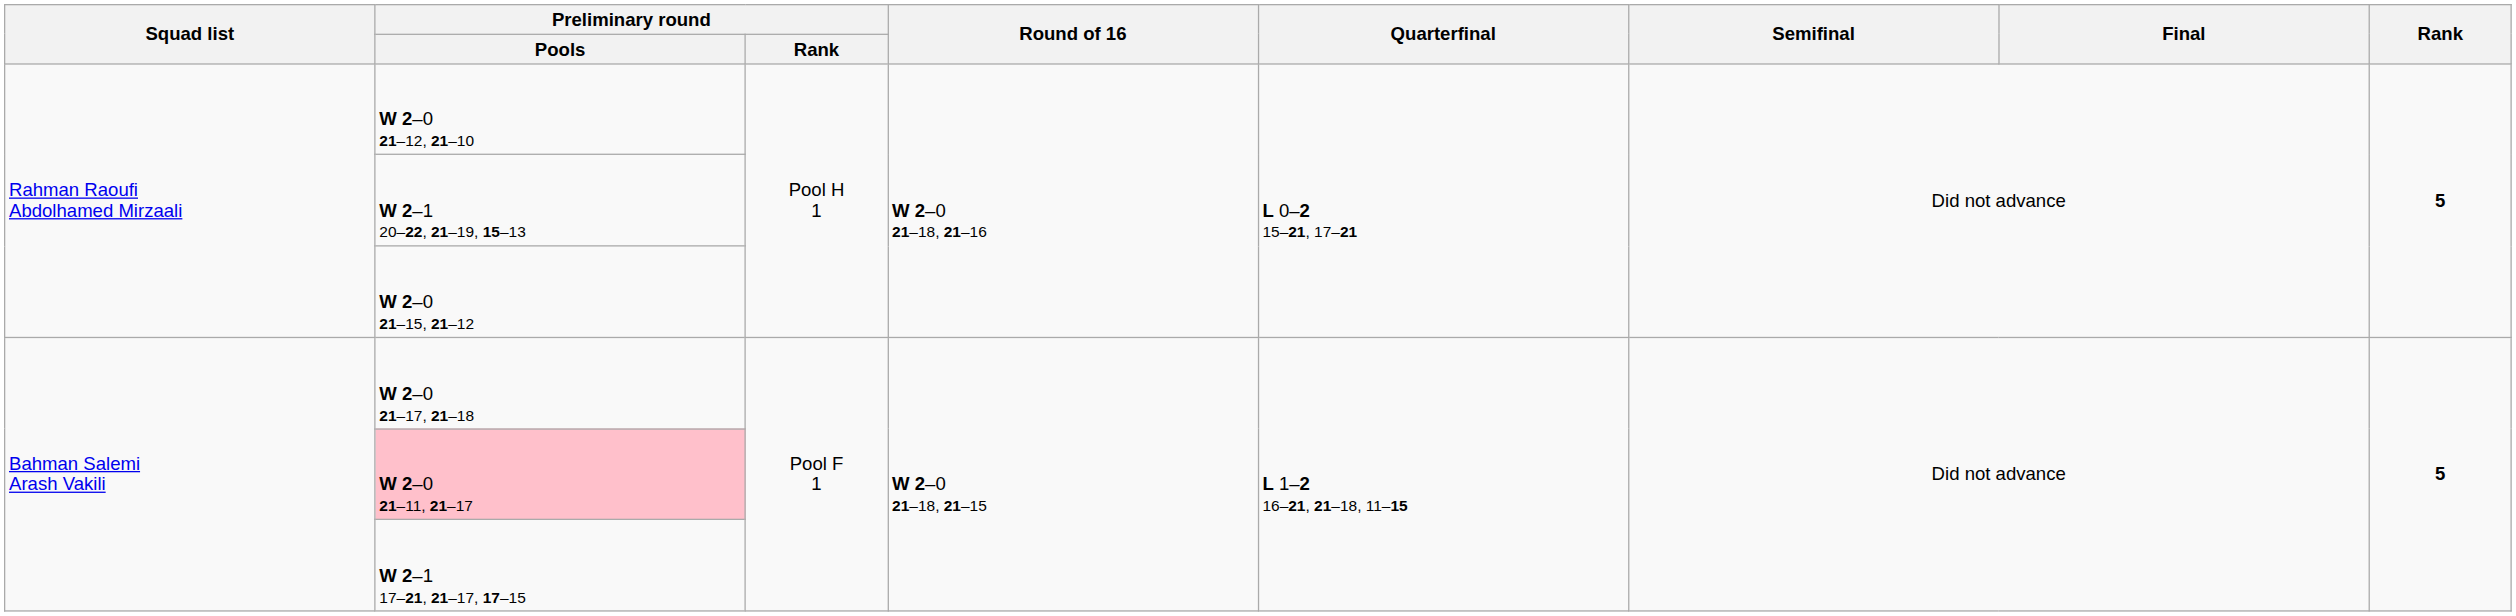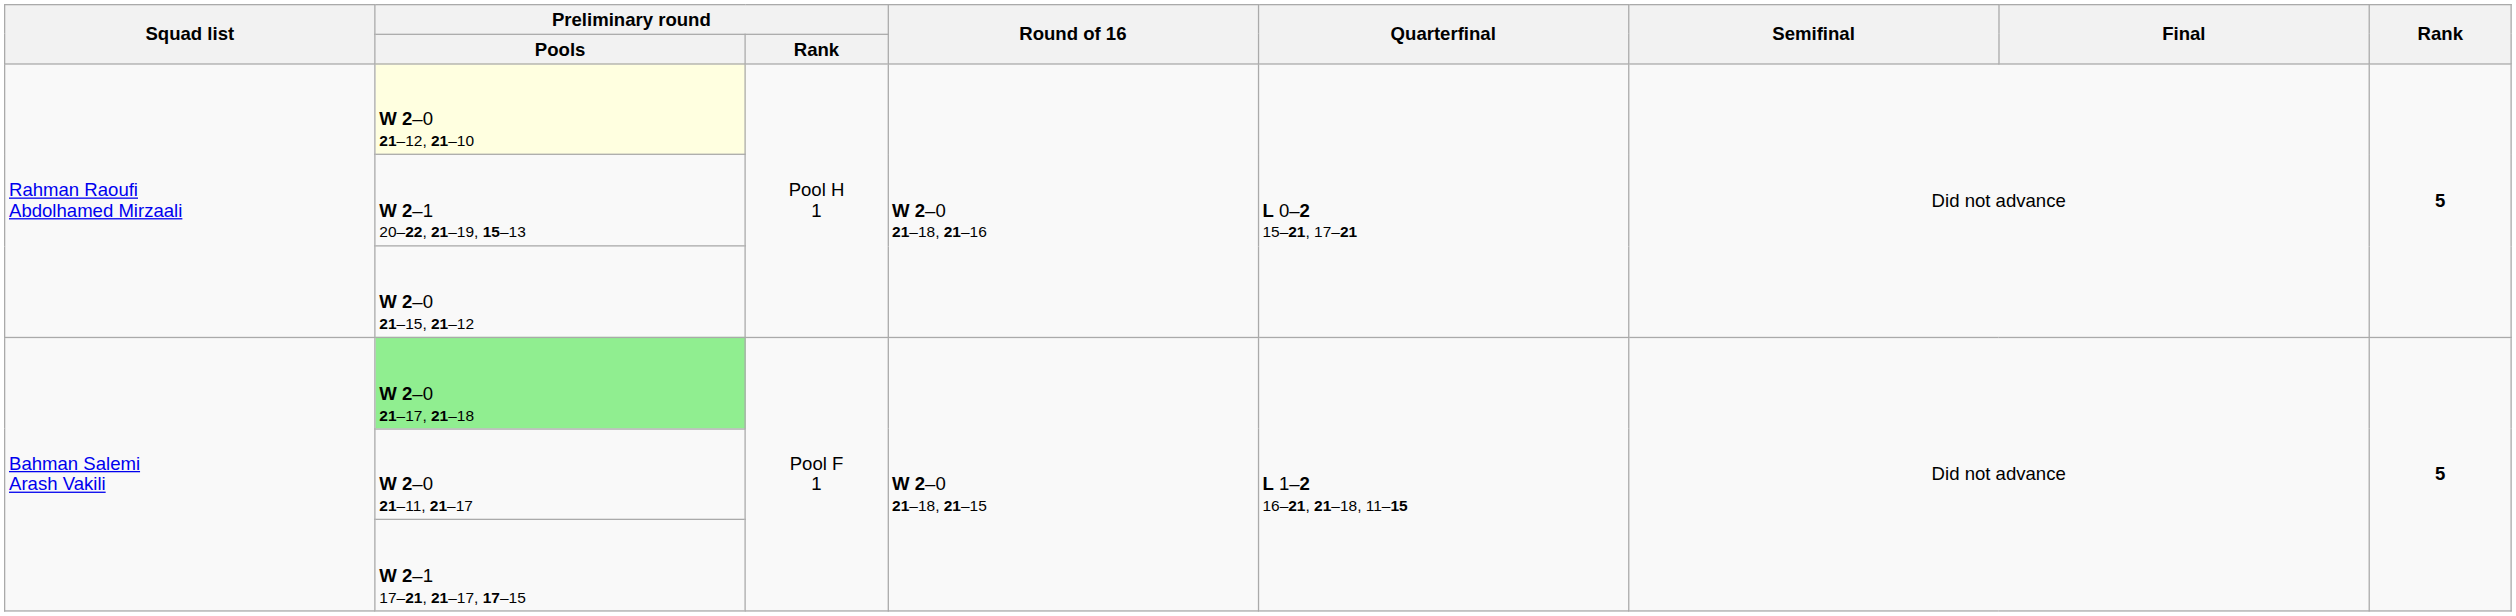(427, 130) no background -> (427, 130) lightyellow background
(427, 404) no background -> (427, 404) lightgreen background
(426, 495) pink background -> (426, 495) no background
